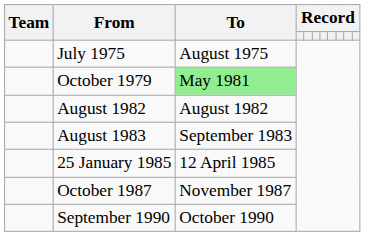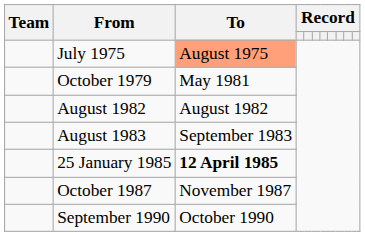(224, 53) no background -> (224, 53) lightsalmon background
(215, 80) lightgreen background -> (215, 80) no background
(227, 163) normal -> (229, 163) bold
